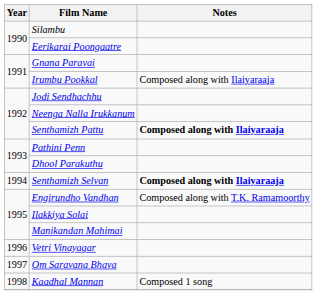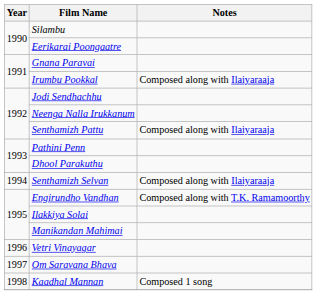(212, 130) bold -> (207, 130) normal
(212, 181) bold -> (207, 181) normal
